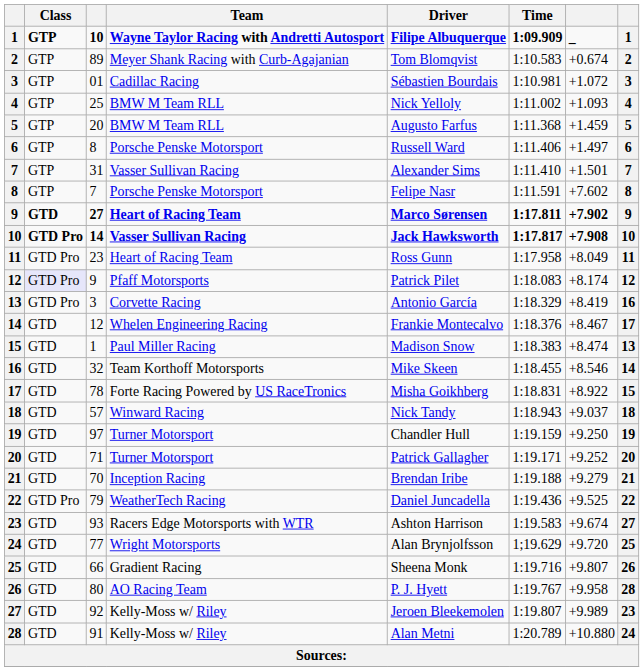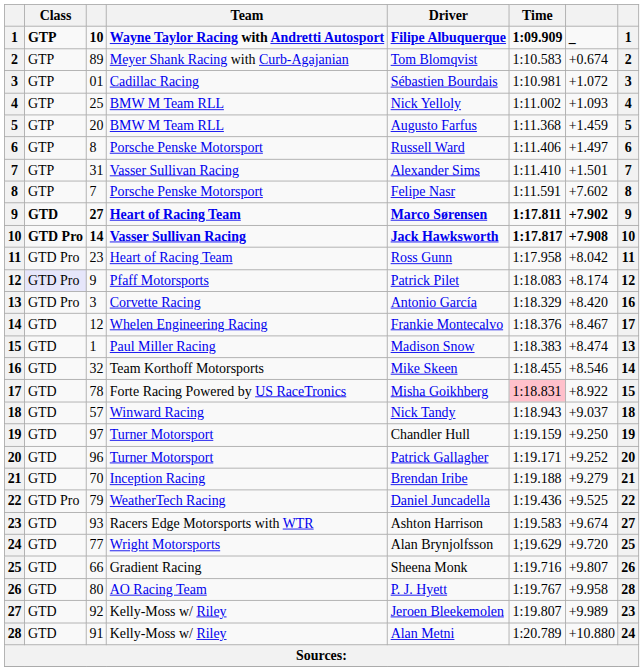(588, 258) +8.049 -> (588, 258) +8.042
(588, 302) +8.419 -> (588, 302) +8.420
(537, 390) no background -> (537, 390) pink background
(96, 457) 71 -> (96, 457) 96
